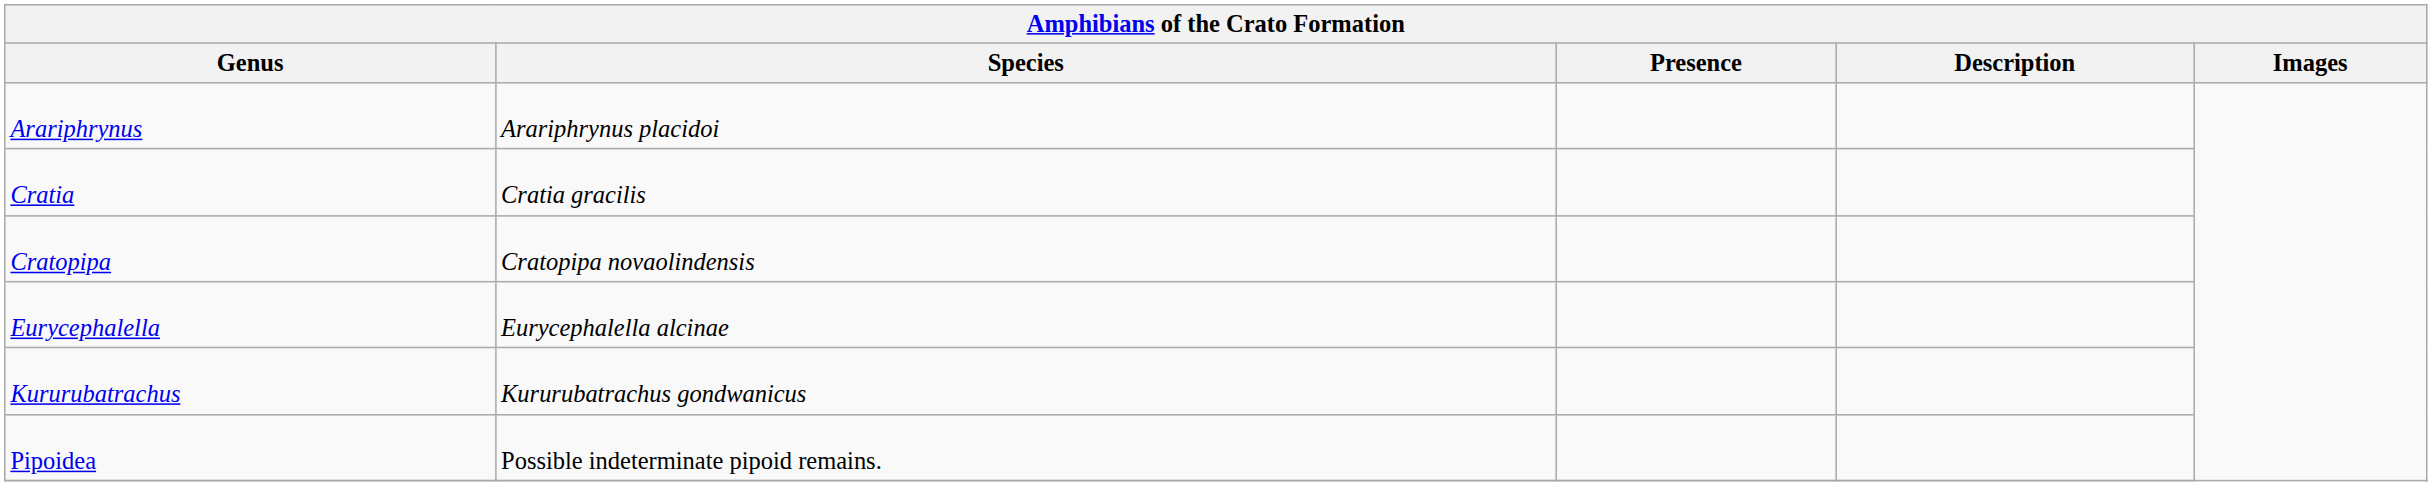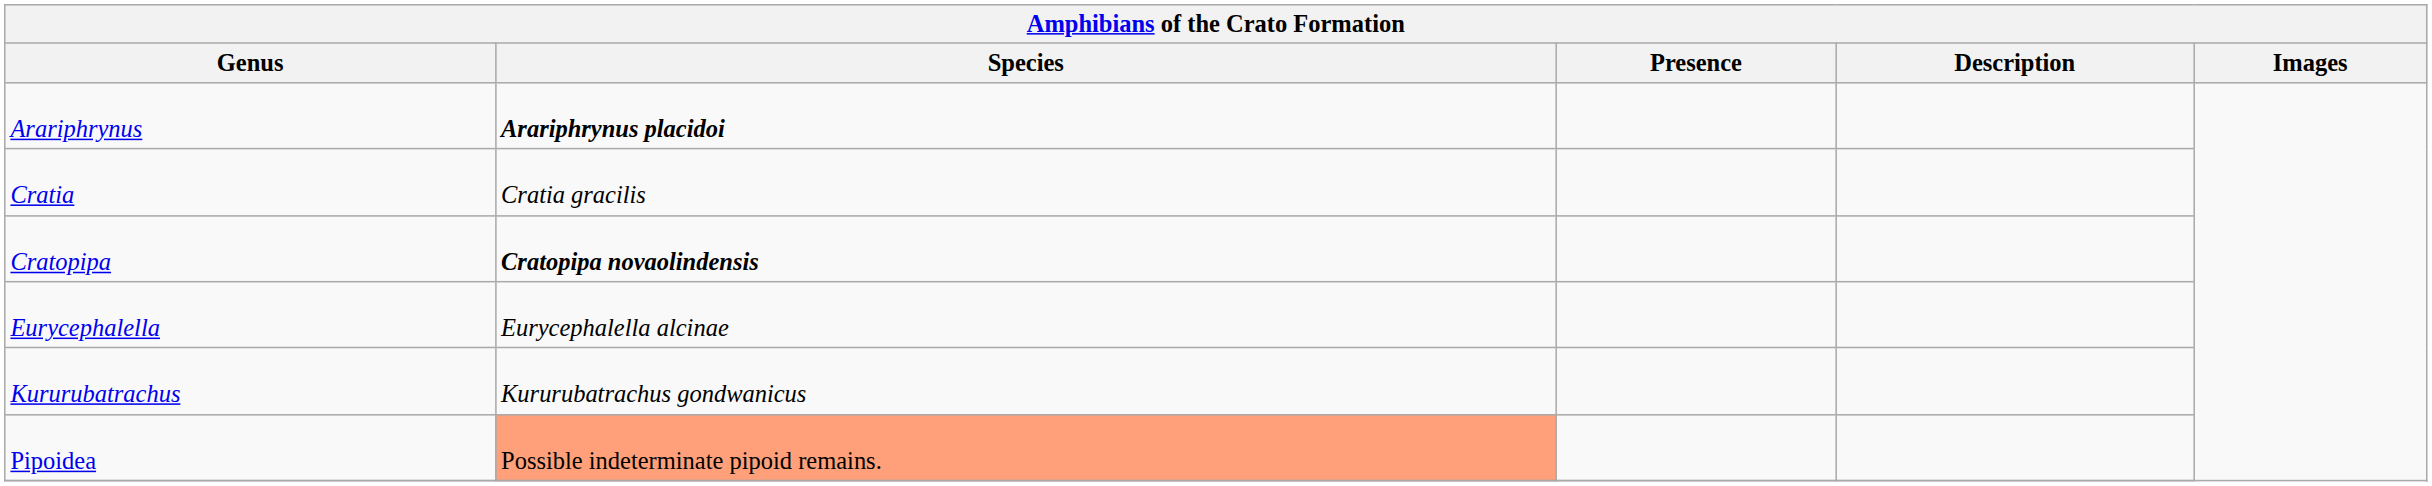(610, 129) normal -> (613, 129) bold
(628, 261) normal -> (630, 261) bold
(691, 460) no background -> (691, 460) lightsalmon background
